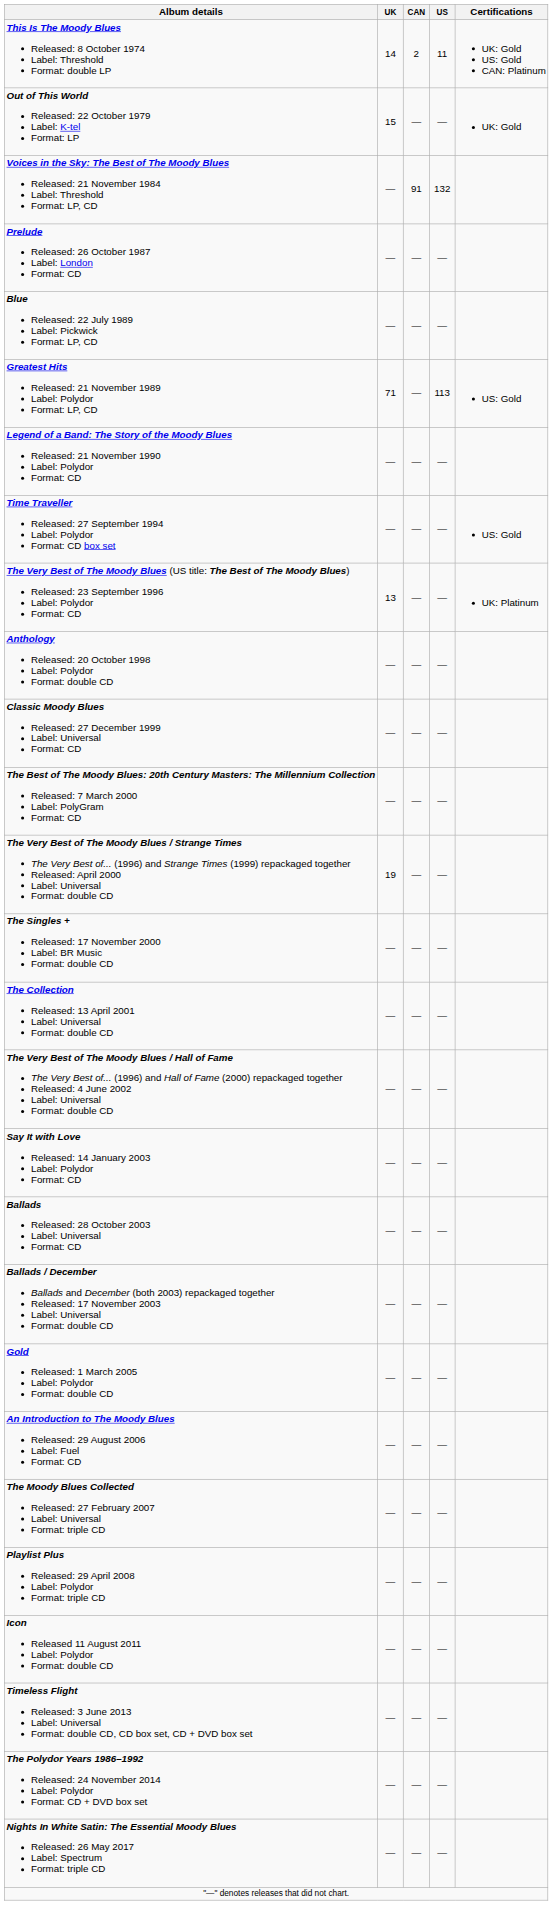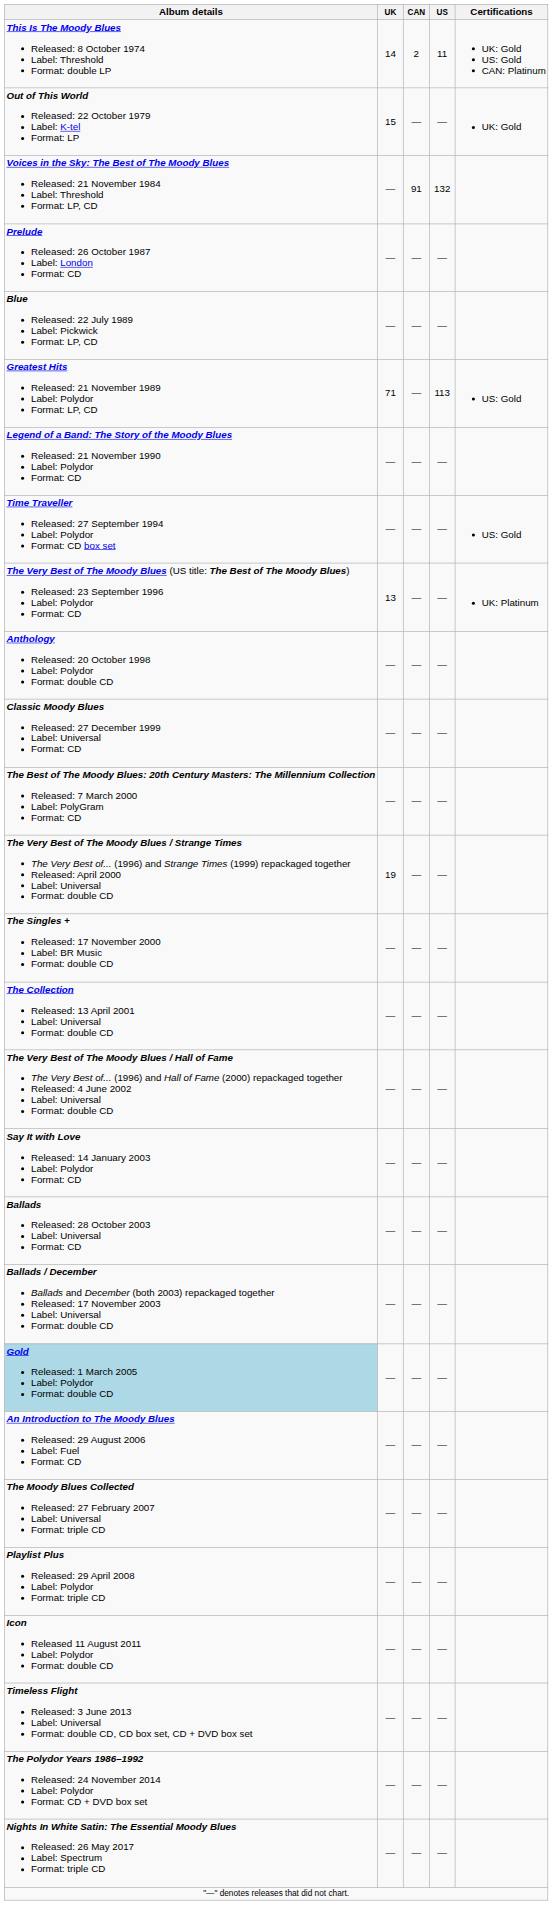(191, 1373) no background -> (191, 1373) lightblue background
